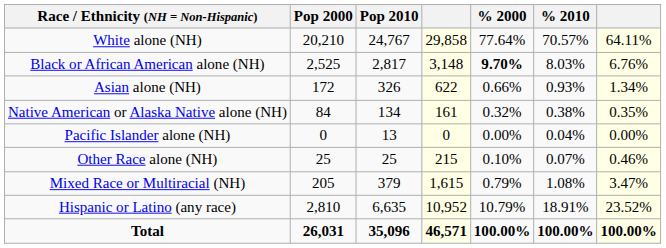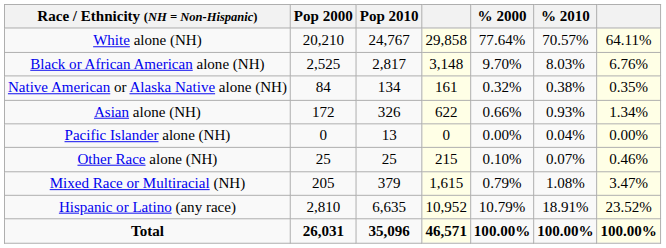(502, 64) bold -> (502, 64) normal
rows swapped: (147, 111) <-> (147, 87)
